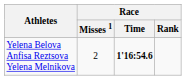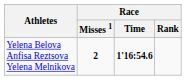(96, 57) normal -> (96, 57) bold
